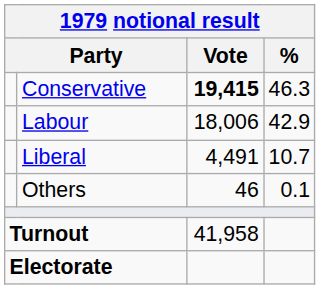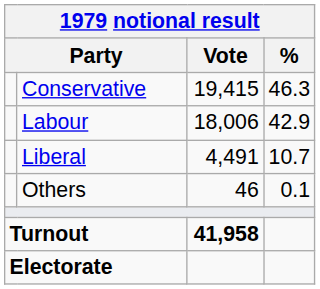(226, 88) bold -> (226, 88) normal
(226, 233) normal -> (226, 233) bold
